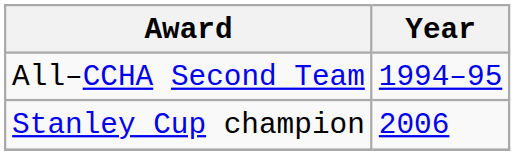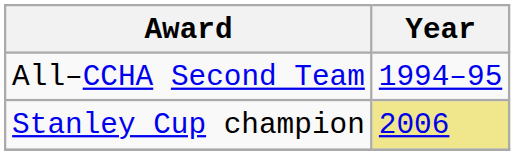(414, 125) no background -> (414, 125) khaki background
